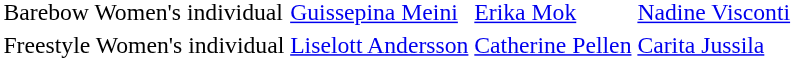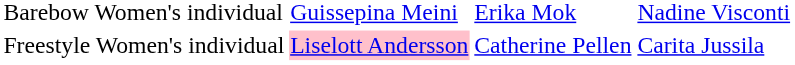(379, 45) no background -> (379, 45) pink background
